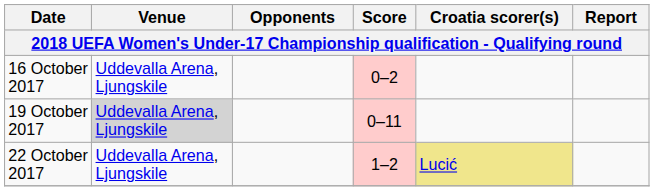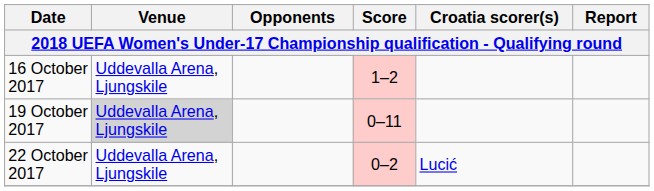(384, 77) 0–2 -> (384, 77) 1–2
(384, 165) 1–2 -> (384, 165) 0–2
(438, 165) khaki background -> (438, 165) no background
